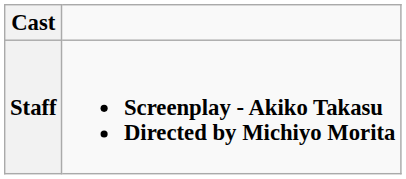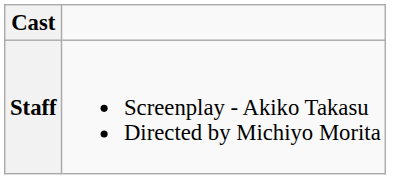(231, 120) bold -> (224, 120) normal
